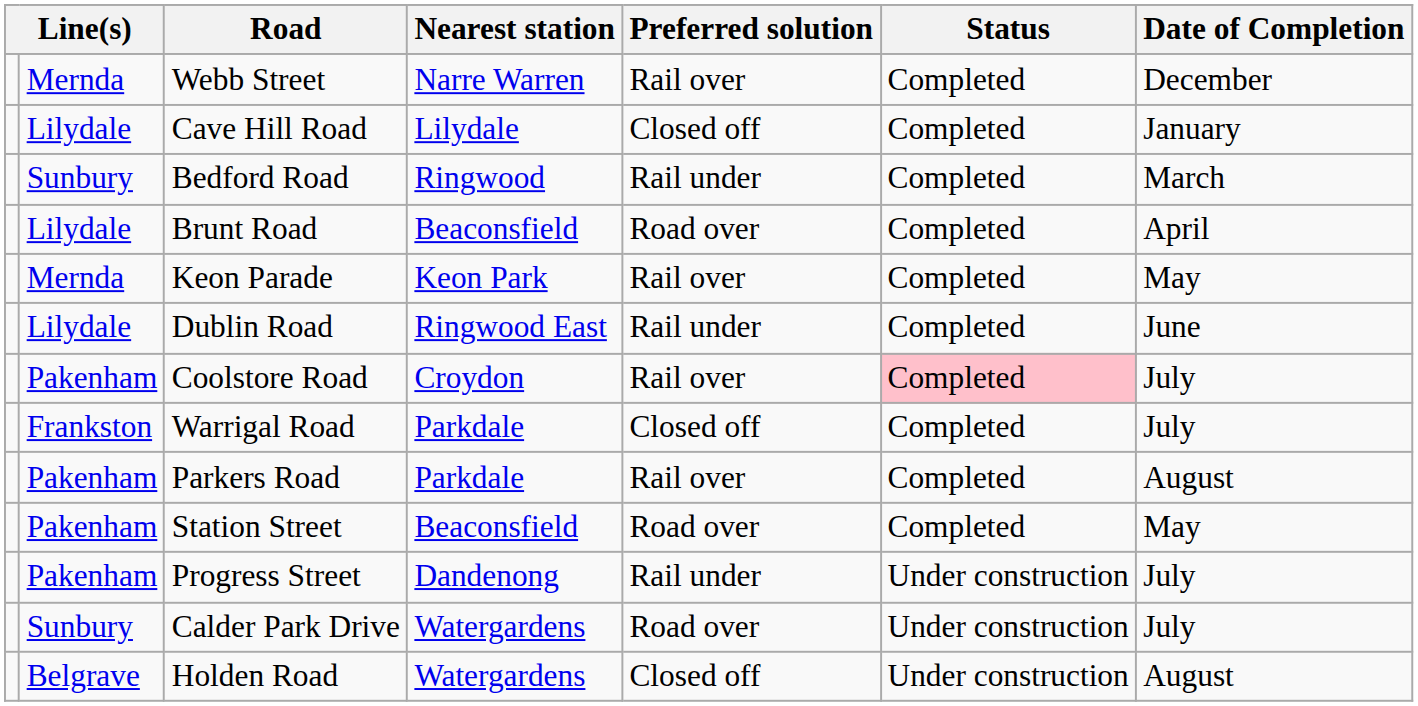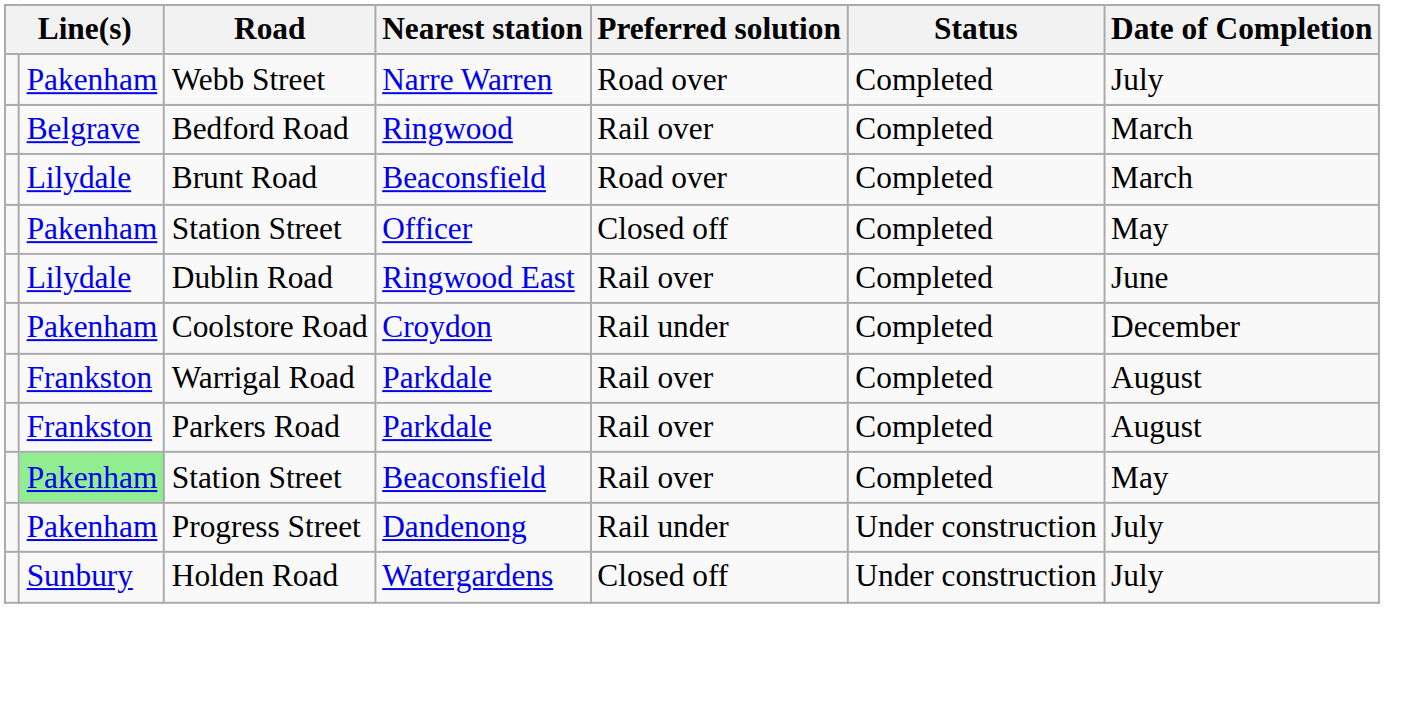(75, 79) Mernda -> (92, 79) Pakenham
(687, 79) Rail over -> (662, 79) Road over
(1208, 79) December -> (1137, 79) July
- row: (269, 128)
(80, 178) Sunbury -> (83, 128) Belgrave
(695, 178) Rail under -> (655, 128) Rail over
(1176, 228) April -> (1152, 178) March
- row: (252, 278)
+ row: (257, 228)
(695, 327) Rail under -> (655, 278) Rail over
(687, 377) Rail over -> (663, 327) Rail under
(956, 377) pink background -> (924, 327) no background
(1169, 377) July -> (1175, 327) December
(695, 427) Closed off -> (655, 377) Rail over
(1169, 427) July -> (1156, 377) August
(92, 476) Pakenham -> (89, 427) Frankston
(92, 526) no background -> (92, 476) lightgreen background
(694, 526) Road over -> (655, 476) Rail over
- row: (286, 626)
(83, 675) Belgrave -> (80, 576) Sunbury
(1188, 675) August -> (1137, 576) July
